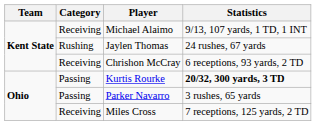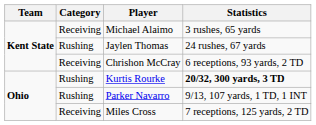(246, 29) 9/13, 107 yards, 1 TD, 1 INT -> (223, 29) 3 rushes, 65 yards
(75, 79) Passing -> (76, 79) Rushing
(75, 95) Passing -> (76, 95) Rushing
(223, 95) 3 rushes, 65 yards -> (246, 95) 9/13, 107 yards, 1 TD, 1 INT
